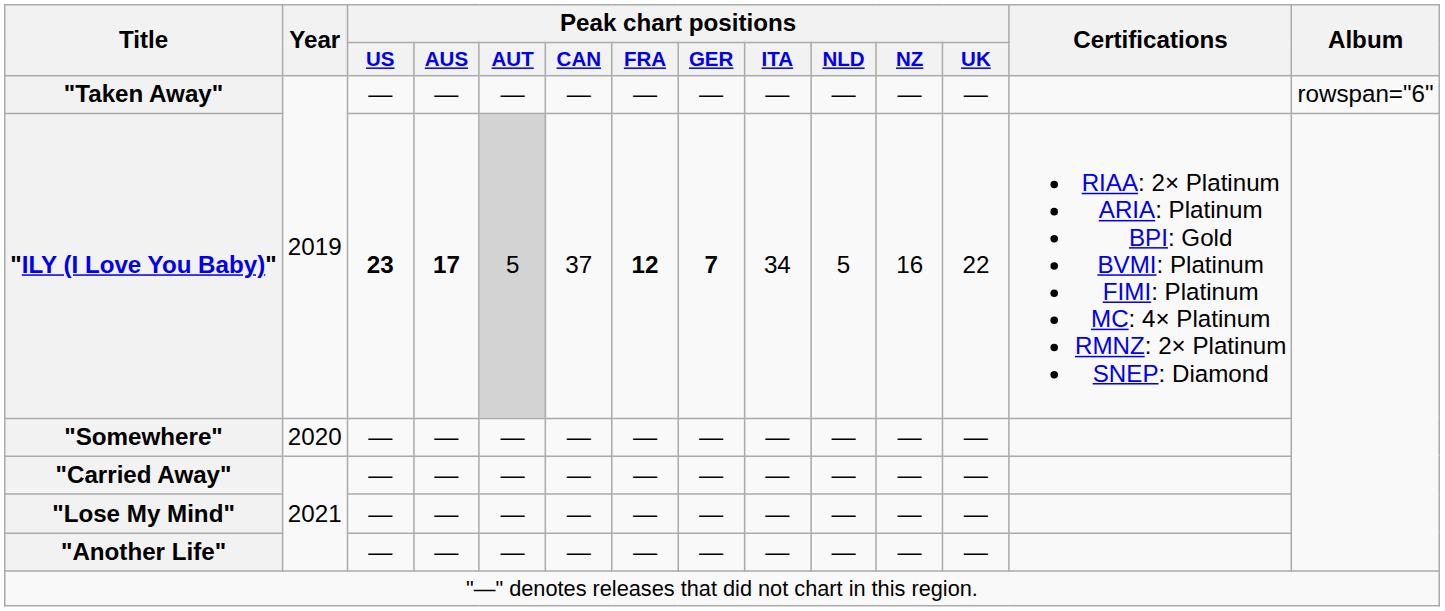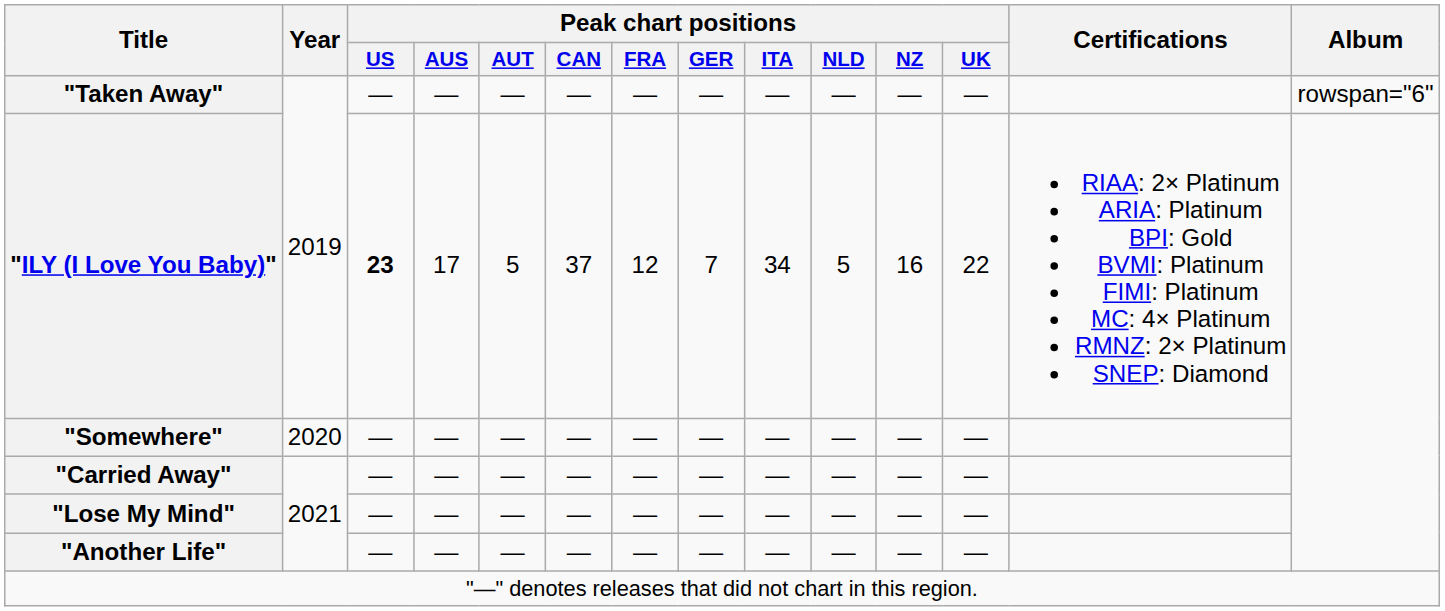(446, 265) bold -> (446, 265) normal
(513, 265) lightgrey background -> (513, 265) no background
(645, 265) bold -> (645, 265) normal
(711, 265) bold -> (711, 265) normal
